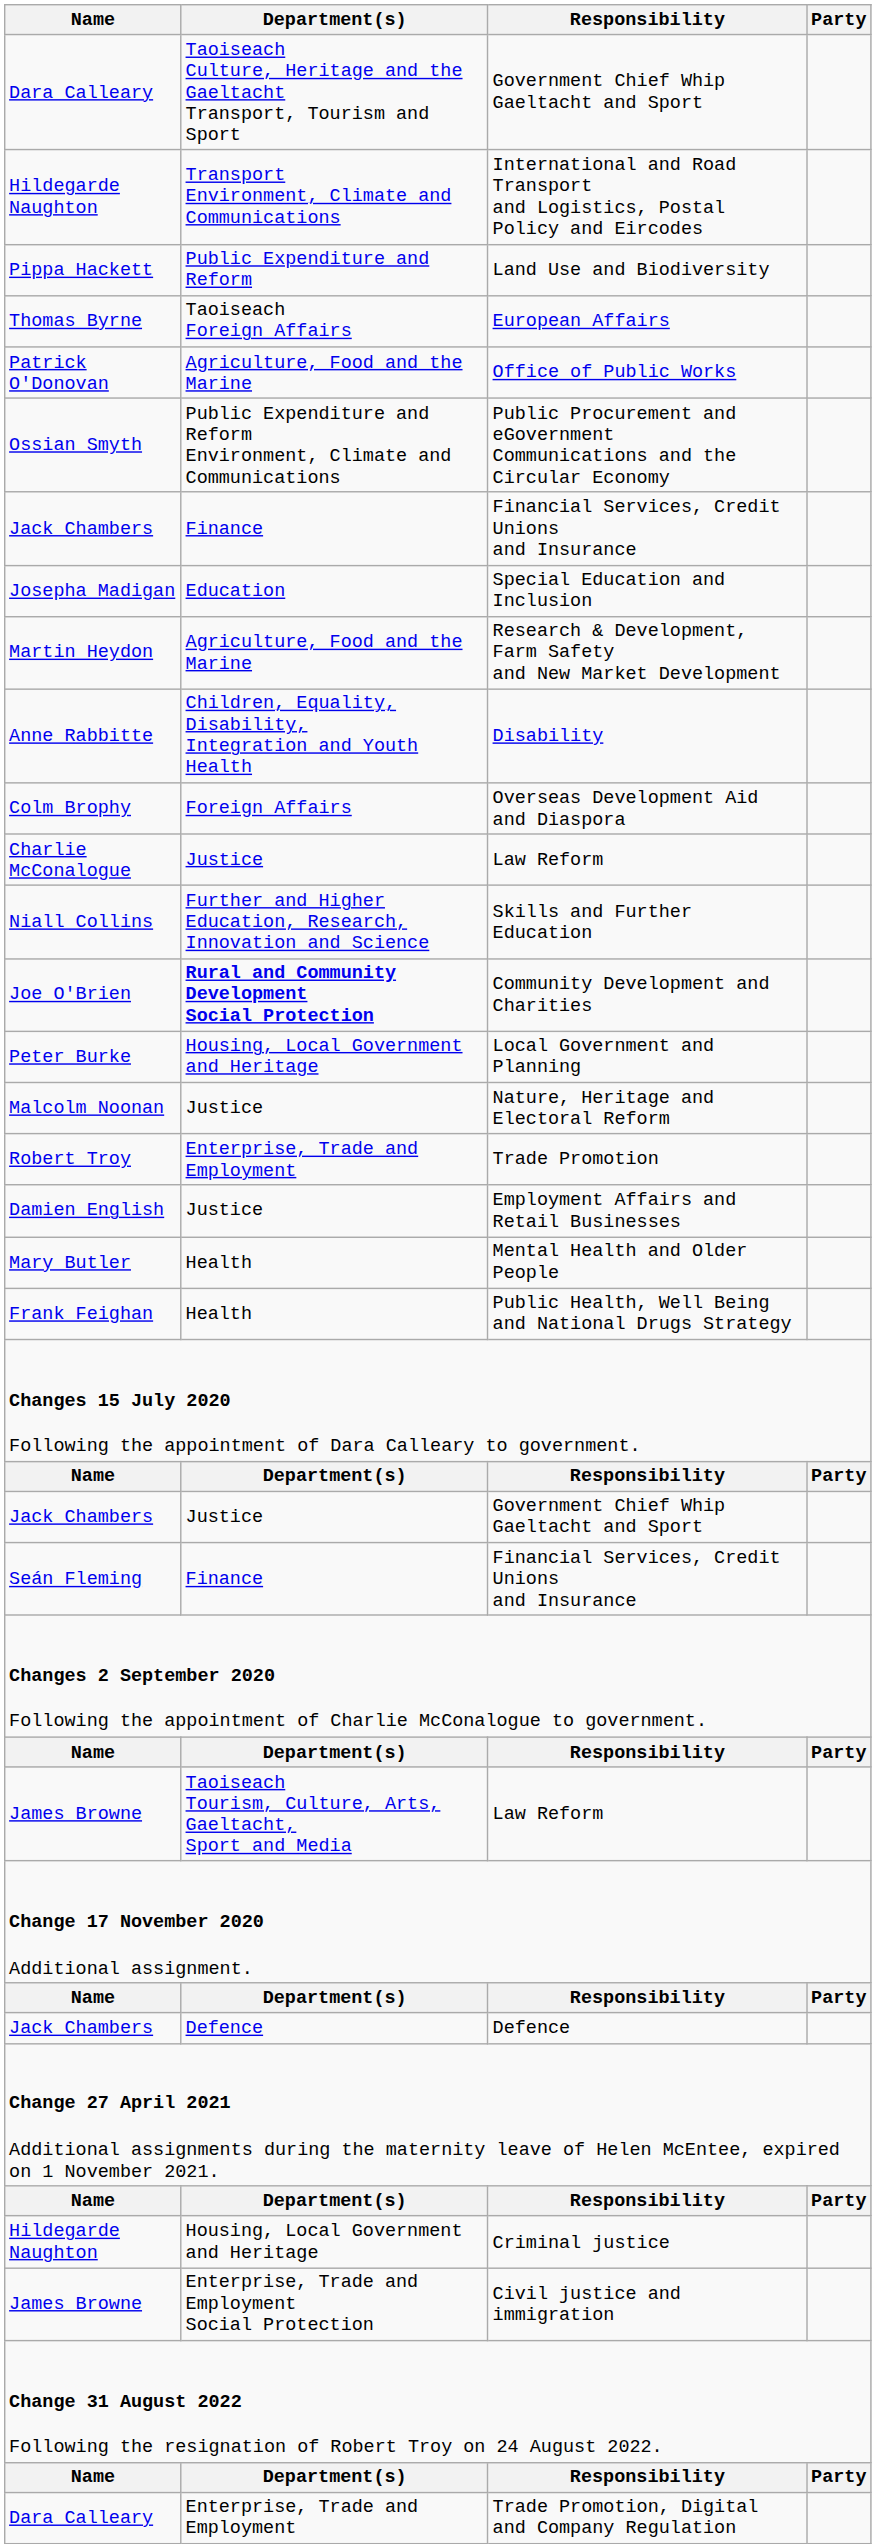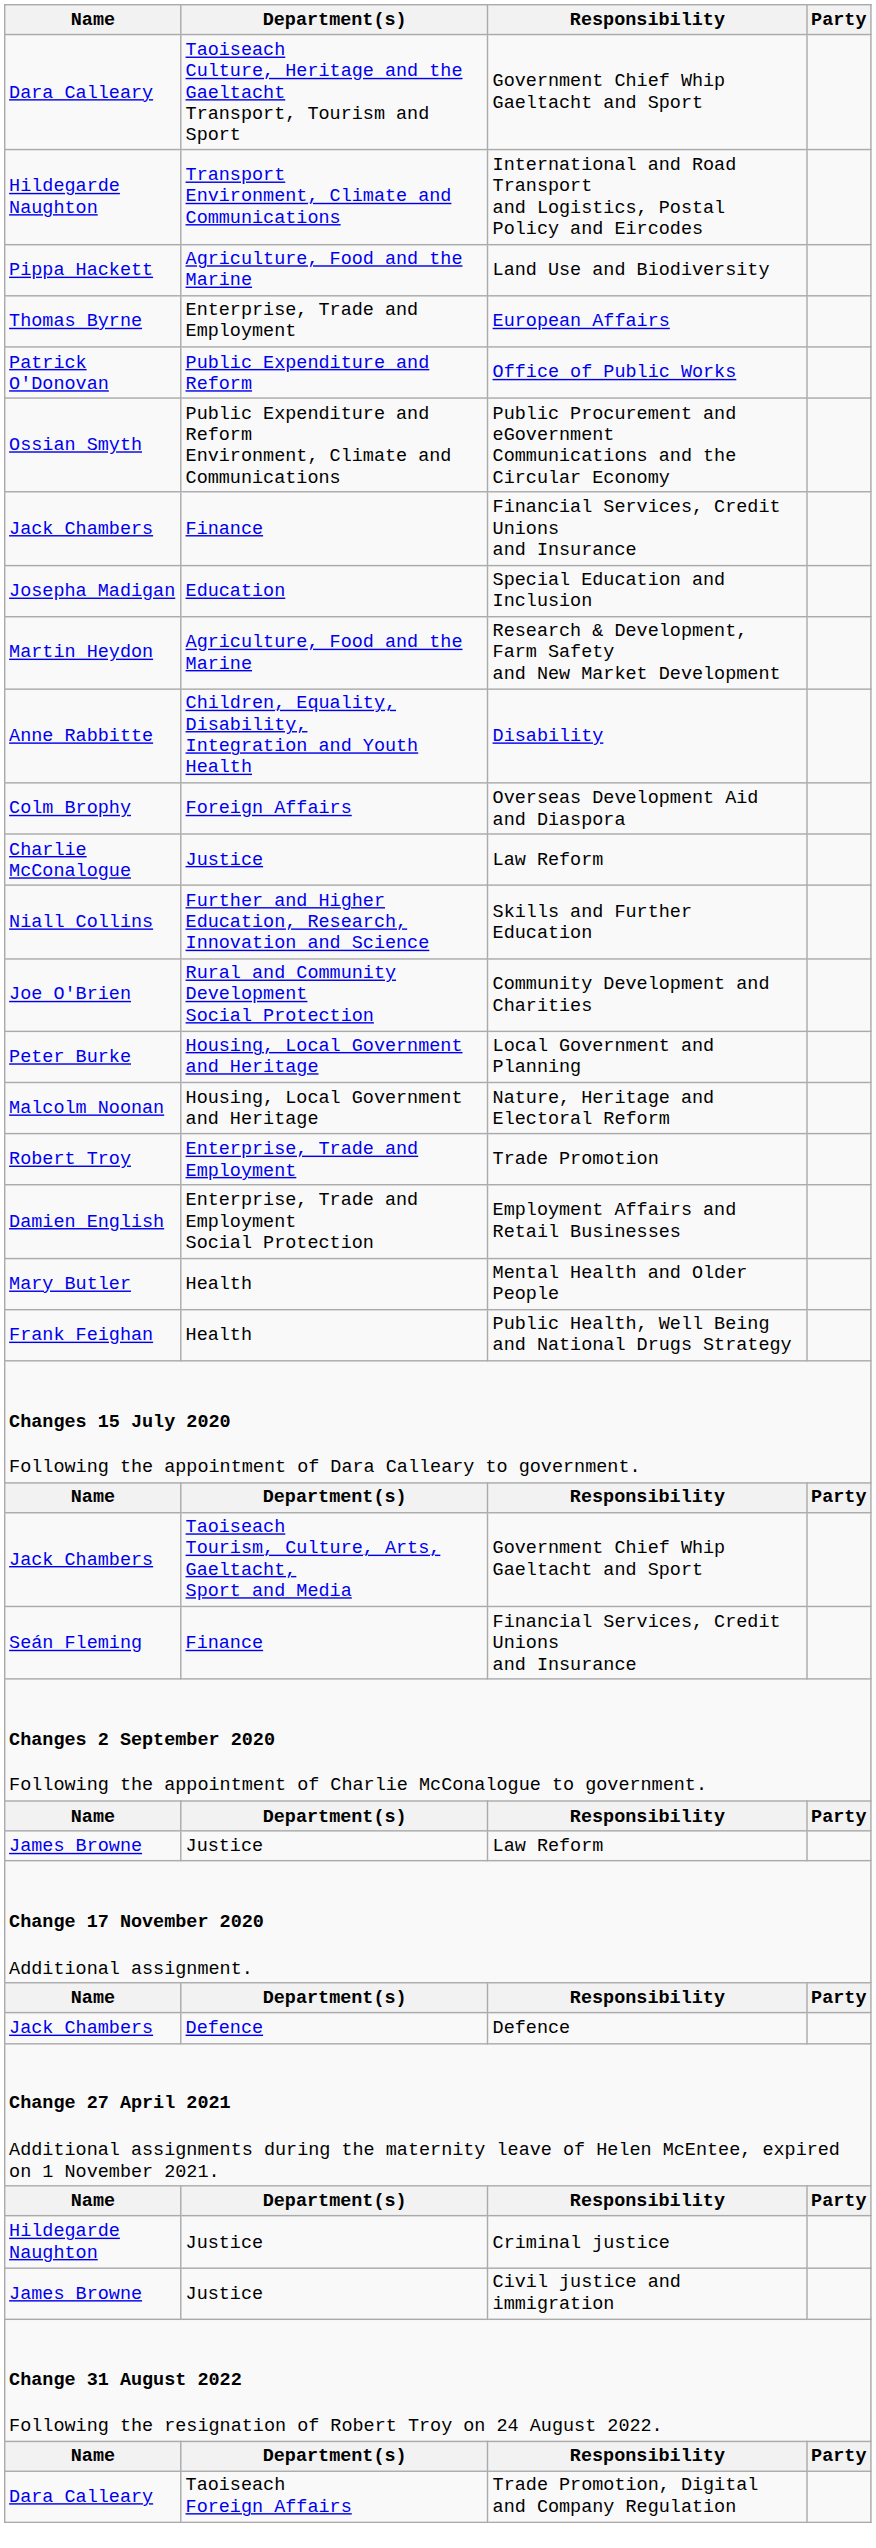(307, 270) Public Expenditure and Reform -> (324, 270) Agriculture, Food and the Marine
(269, 321) Taoiseach Foreign Affairs -> (302, 321) Enterprise, Trade and Employment
(324, 373) Agriculture, Food and the Marine -> (307, 373) Public Expenditure and Reform
(291, 995) bold -> (291, 995) normal
(224, 1108) Justice -> (324, 1108) Housing, Local Government and Heritage
(224, 1211) Justice -> (302, 1222) Enterprise, Trade and Employment Social Protection
(224, 1517) Justice -> (313, 1560) Taoiseach Tourism, Culture, Arts, Gaeltacht, Sport and Media
(313, 1814) Taoiseach Tourism, Culture, Arts, Gaeltacht, Sport and Media -> (224, 1846) Justice
(324, 2242) Housing, Local Government and Heritage -> (224, 2242) Justice
(302, 2304) Enterprise, Trade and Employment Social Protection -> (224, 2293) Justice
(302, 2518) Enterprise, Trade and Employment -> (269, 2497) Taoiseach Foreign Affairs
